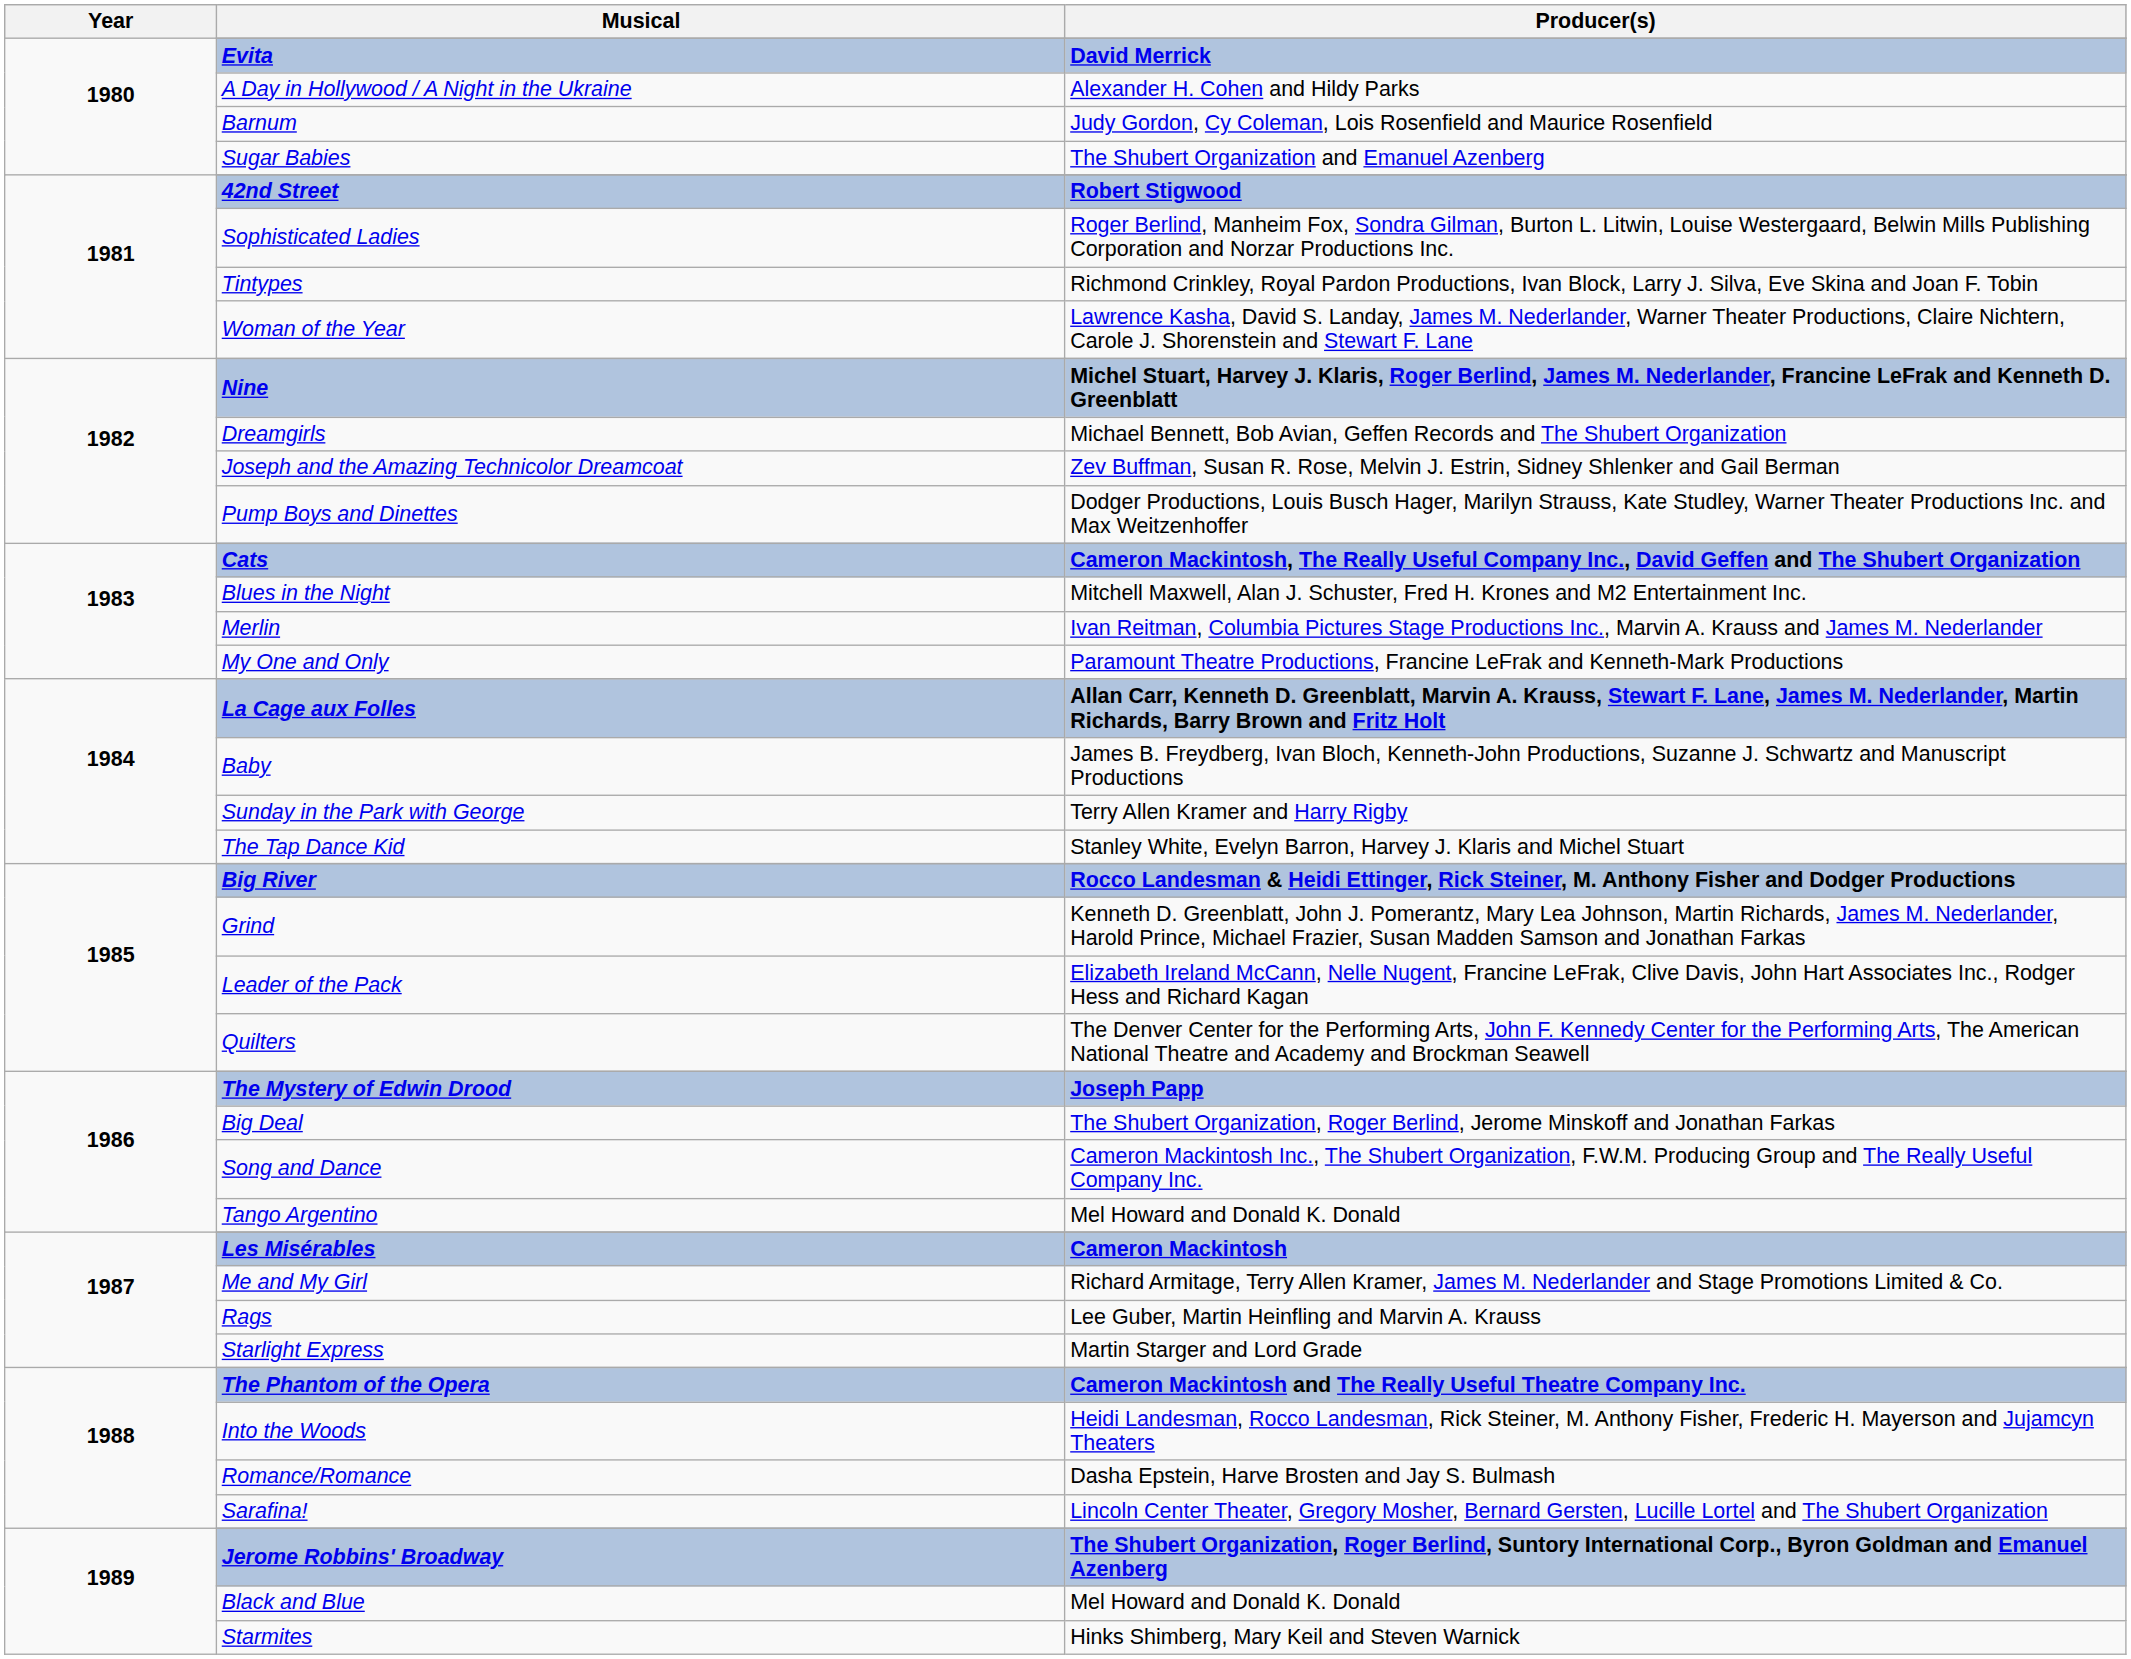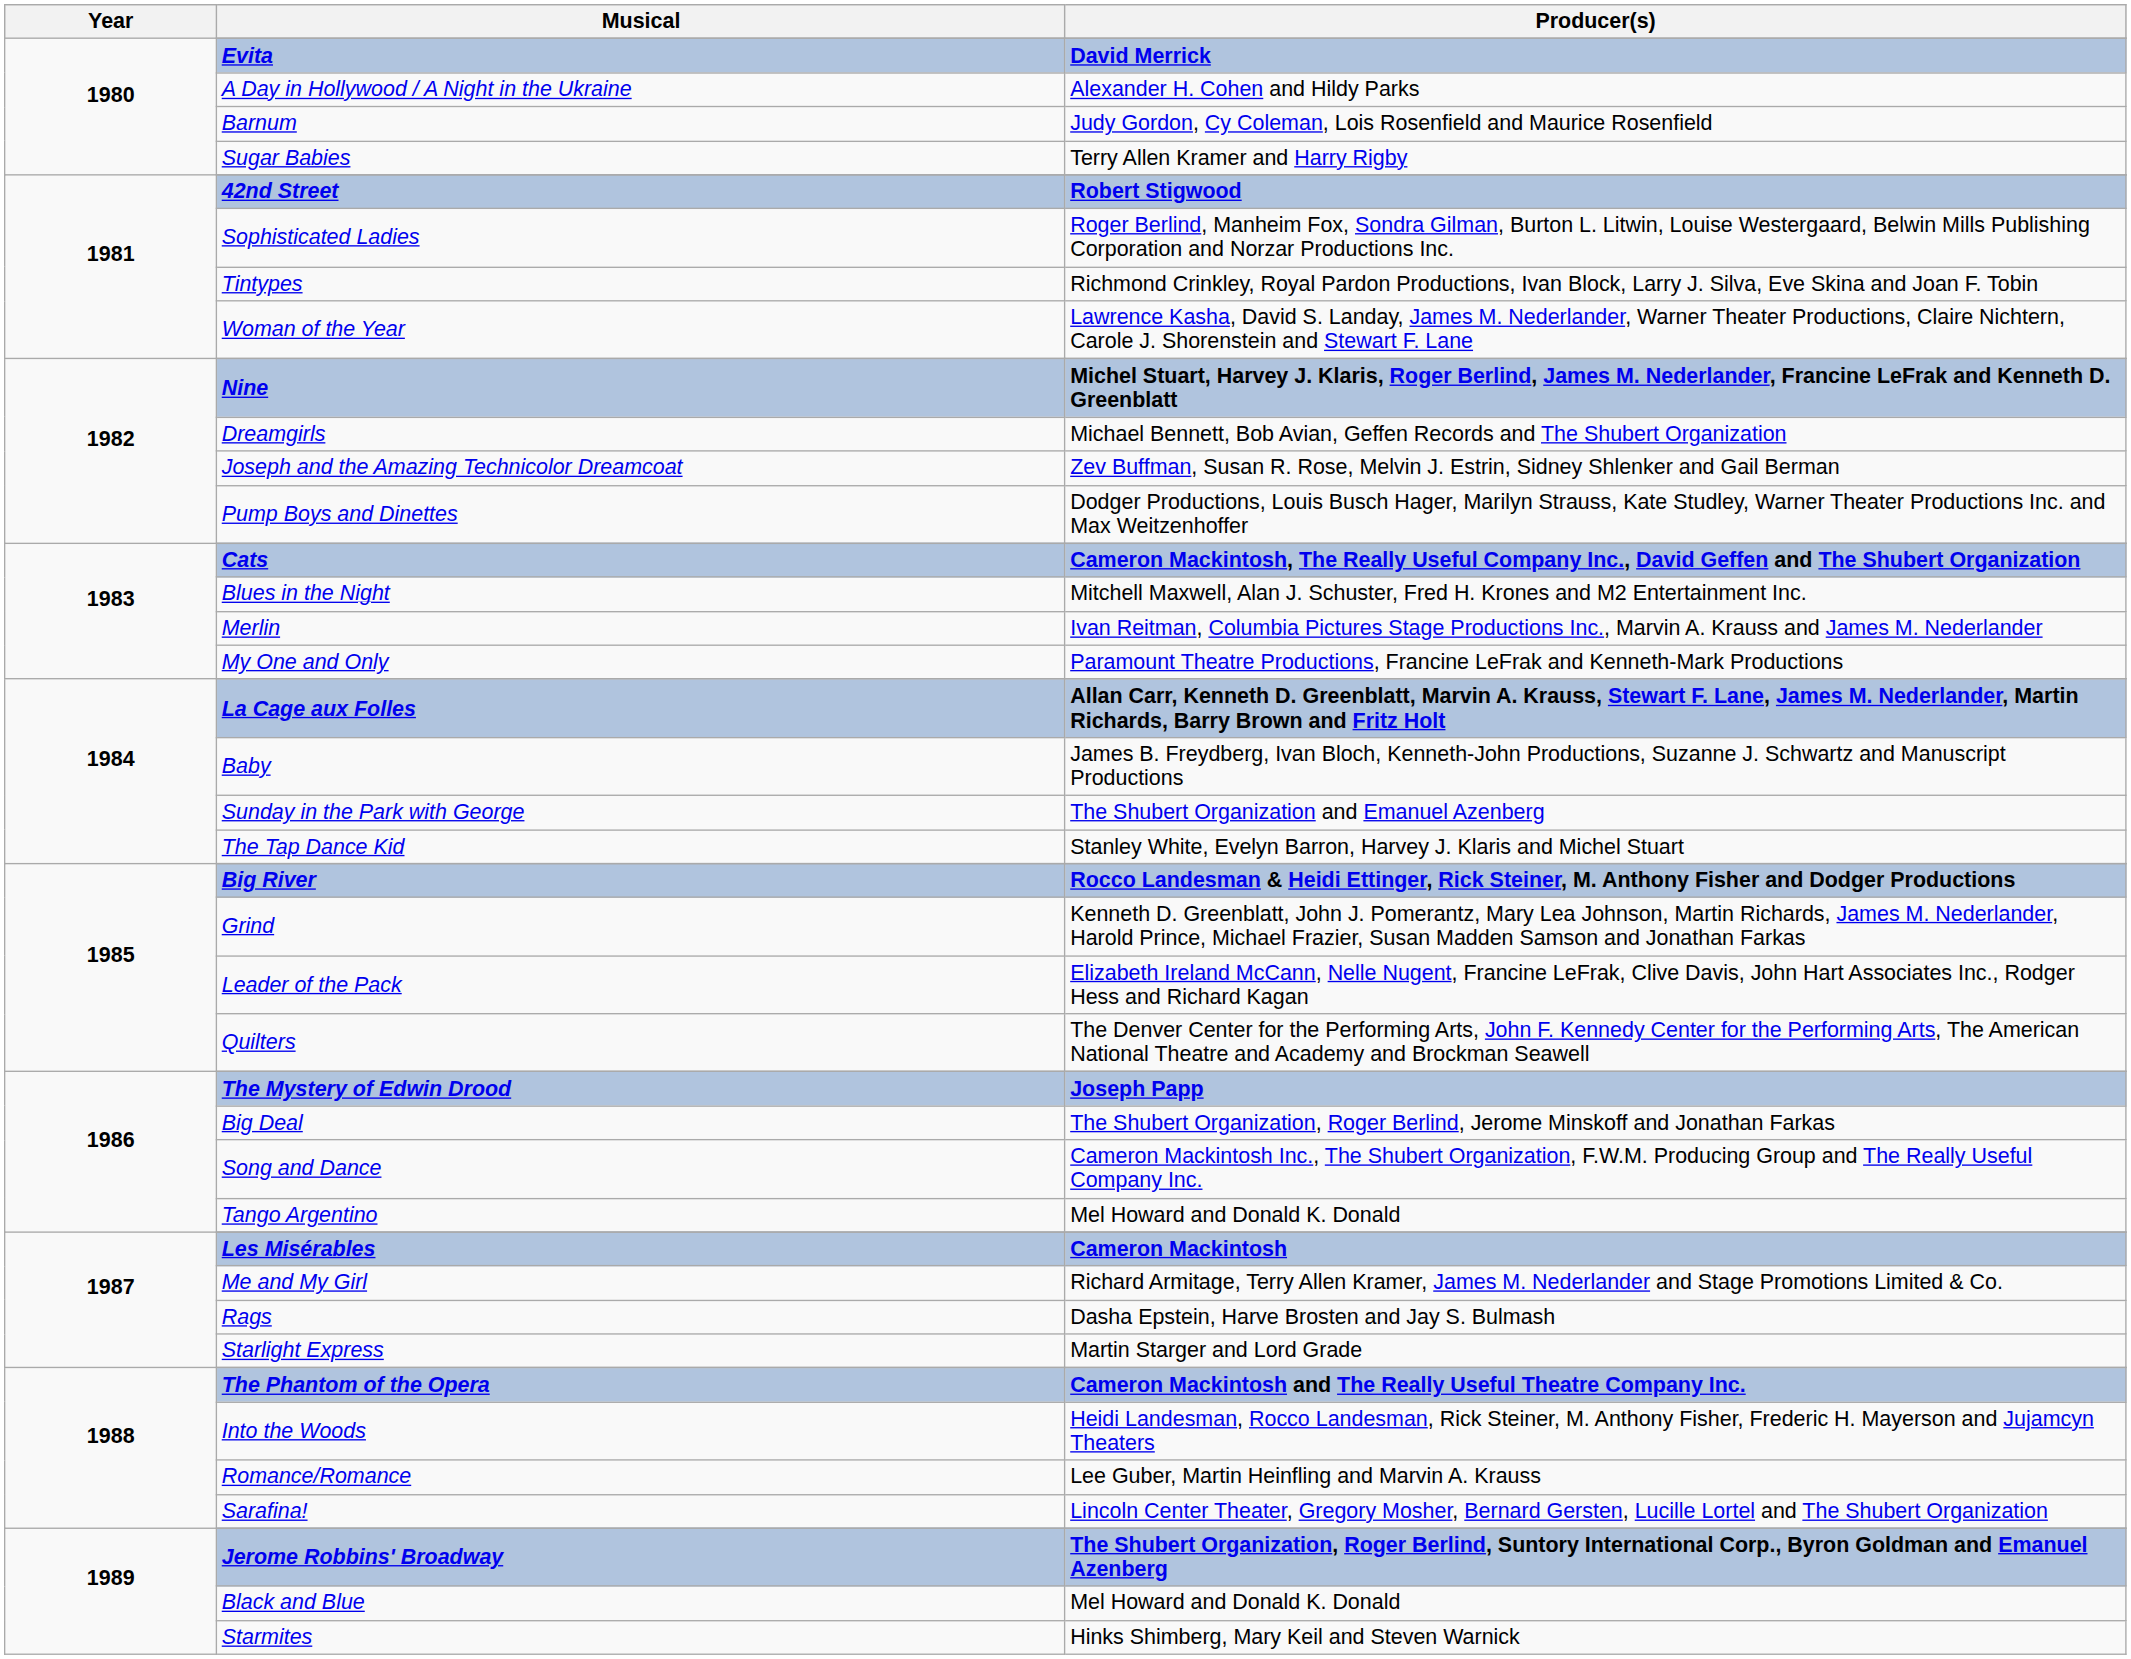(1307, 157) The Shubert Organization and Emanuel Azenberg -> (1239, 157) Terry Allen Kramer and Harry Rigby
(1239, 812) Terry Allen Kramer and Harry Rigby -> (1307, 812) The Shubert Organization and Emanuel Azenberg
(1306, 1316) Lee Guber, Martin Heinfling and Marvin A. Krauss -> (1313, 1316) Dasha Epstein, Harve Brosten and Jay S. Bulmash
(1313, 1476) Dasha Epstein, Harve Brosten and Jay S. Bulmash -> (1306, 1476) Lee Guber, Martin Heinfling and Marvin A. Krauss
